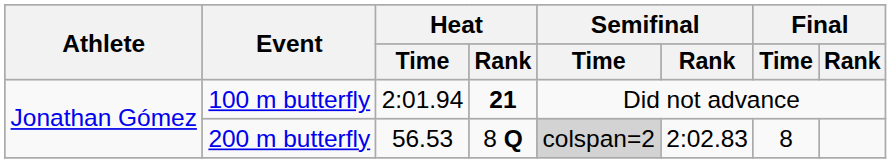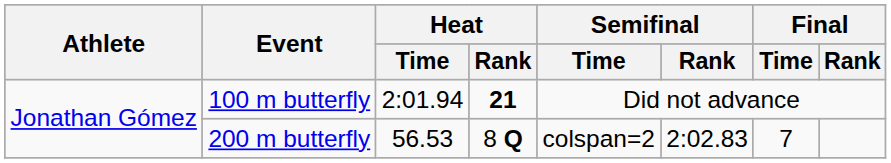(599, 138) lightgrey background -> (599, 138) no background
(786, 138) 8 -> (786, 138) 7
